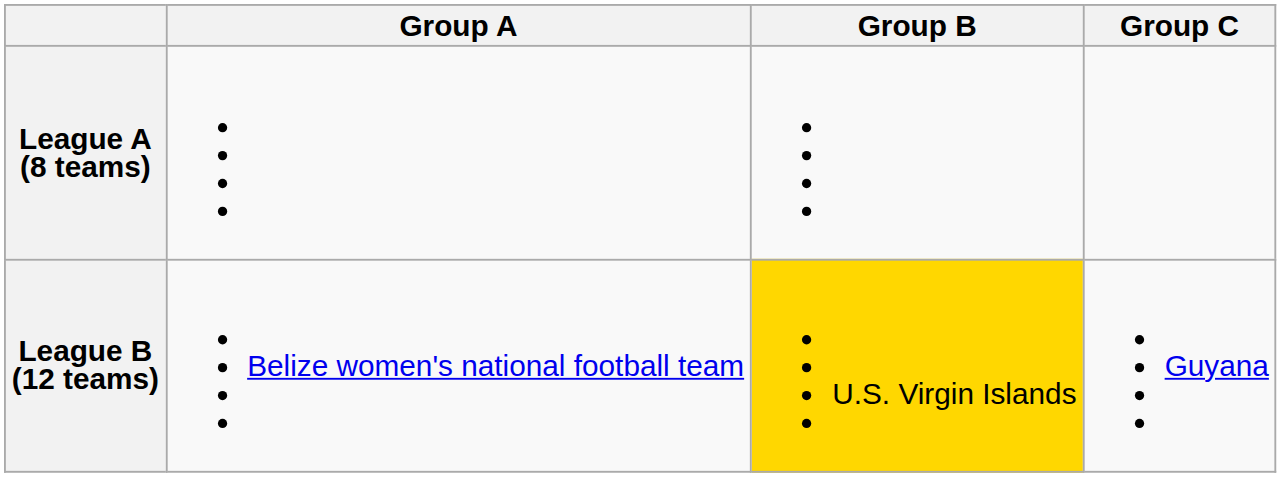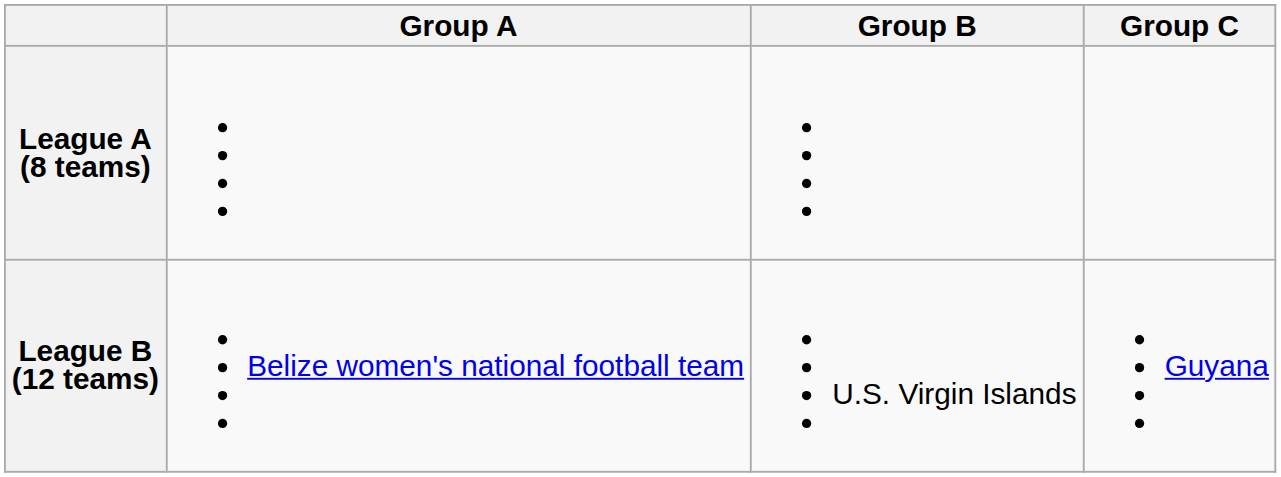(917, 380) gold background -> (917, 380) no background
